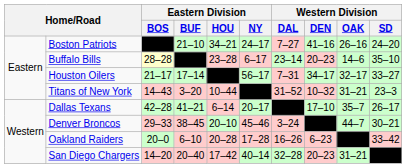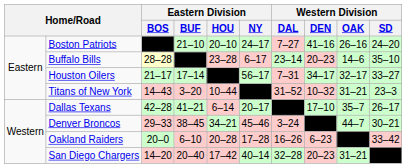(223, 44) 34–21 -> (223, 44) 20–10
(223, 124) 20–10 -> (223, 124) 34–21
